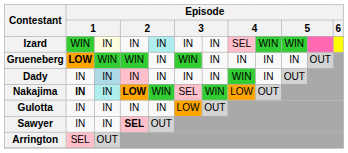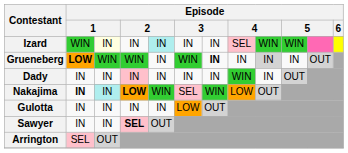(215, 60) normal -> (215, 60) bold
(268, 60) no background -> (268, 60) lightgrey background
(107, 76) lightblue background -> (107, 76) no background
